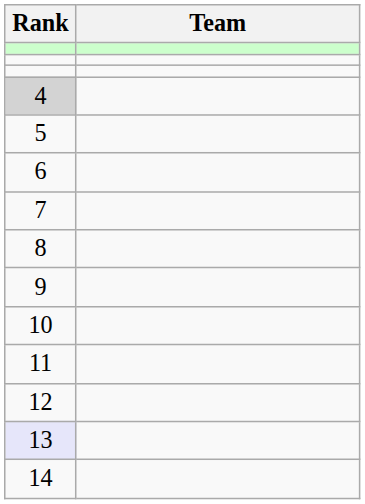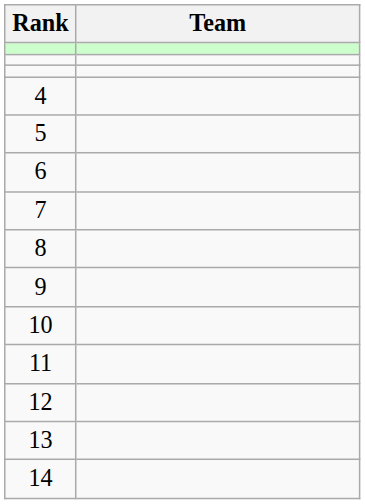(41, 95) lightgrey background -> (41, 95) no background
(41, 440) lavender background -> (41, 440) no background
